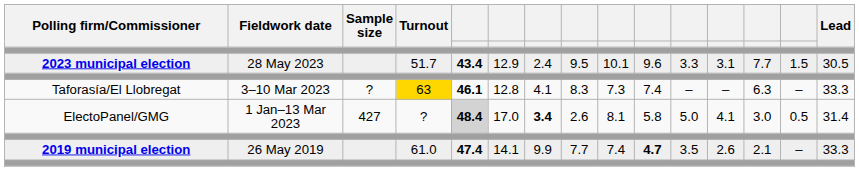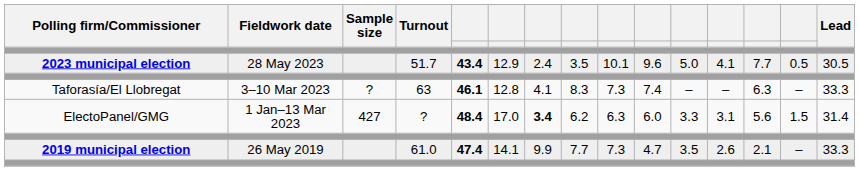(579, 63) 9.5 -> (579, 63) 3.5
(689, 63) 3.3 -> (689, 63) 5.0
(726, 63) 3.1 -> (726, 63) 4.1
(799, 63) 1.5 -> (799, 63) 0.5
(424, 89) gold background -> (424, 89) no background
(469, 116) lightgrey background -> (469, 116) no background
(579, 116) 2.6 -> (579, 116) 6.2
(616, 116) 8.1 -> (616, 116) 6.3
(652, 116) 5.8 -> (652, 116) 6.0
(689, 116) 5.0 -> (689, 116) 3.3
(726, 116) 4.1 -> (726, 116) 3.1
(762, 116) 3.0 -> (762, 116) 5.6
(799, 116) 0.5 -> (799, 116) 1.5
(616, 149) 7.4 -> (616, 149) 7.3
(652, 149) bold -> (652, 149) normal
